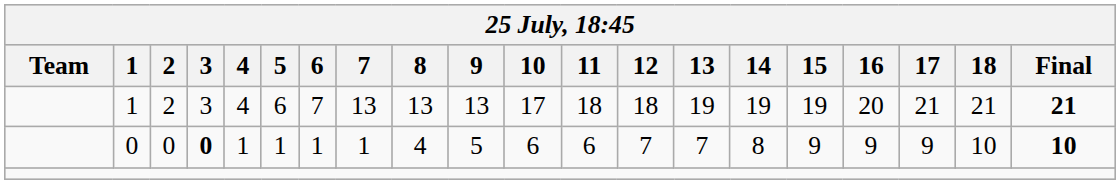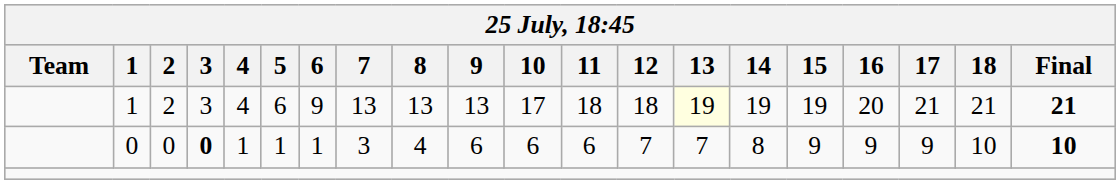(317, 106) 7 -> (317, 106) 9
(702, 106) no background -> (702, 106) lightyellow background
(364, 146) 1 -> (364, 146) 3
(476, 146) 5 -> (476, 146) 6
